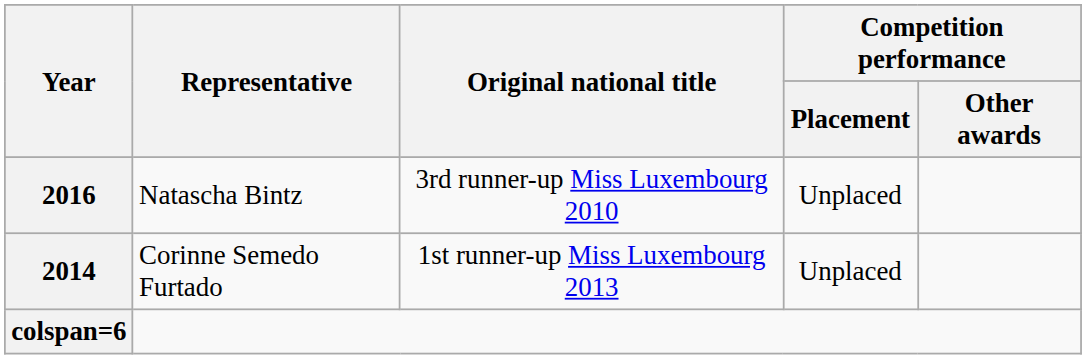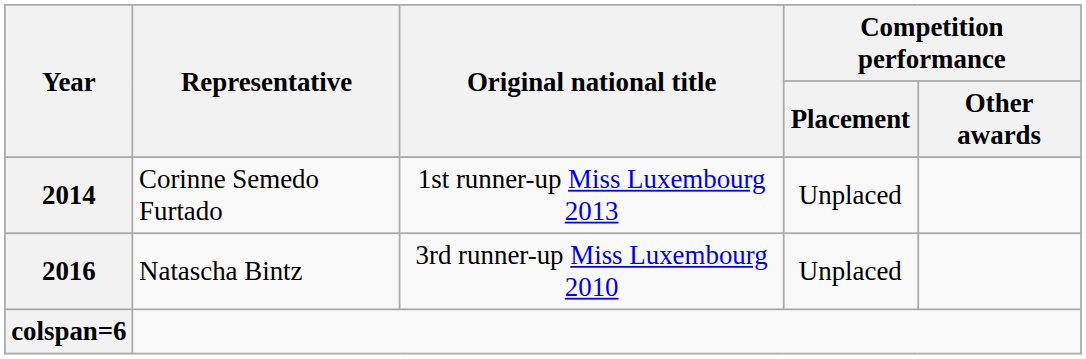rows swapped: (69, 271) <-> (69, 195)
